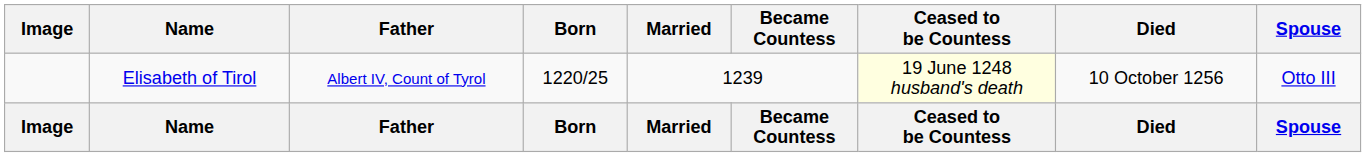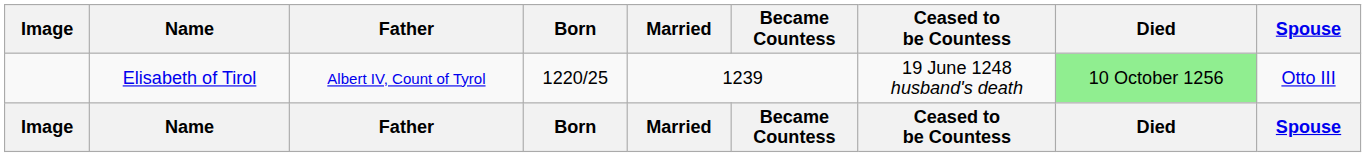(957, 78) lightyellow background -> (957, 78) no background
(1156, 78) no background -> (1156, 78) lightgreen background
